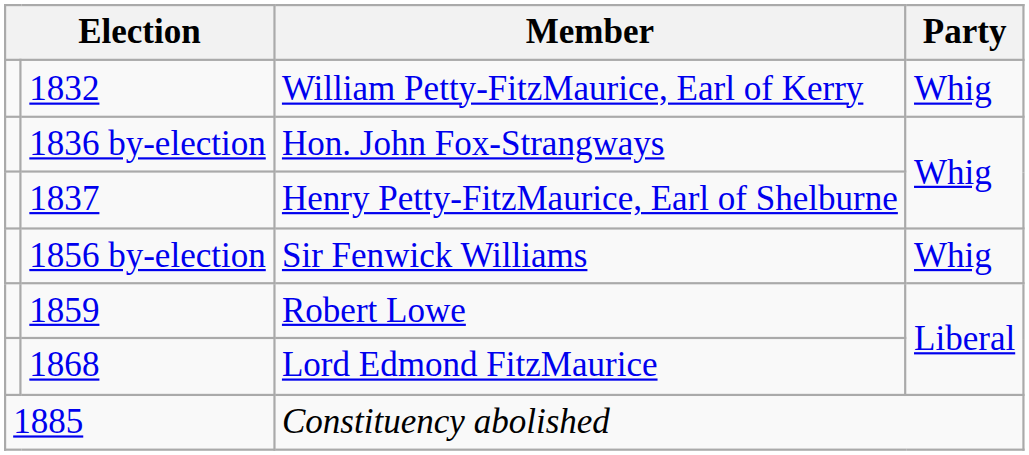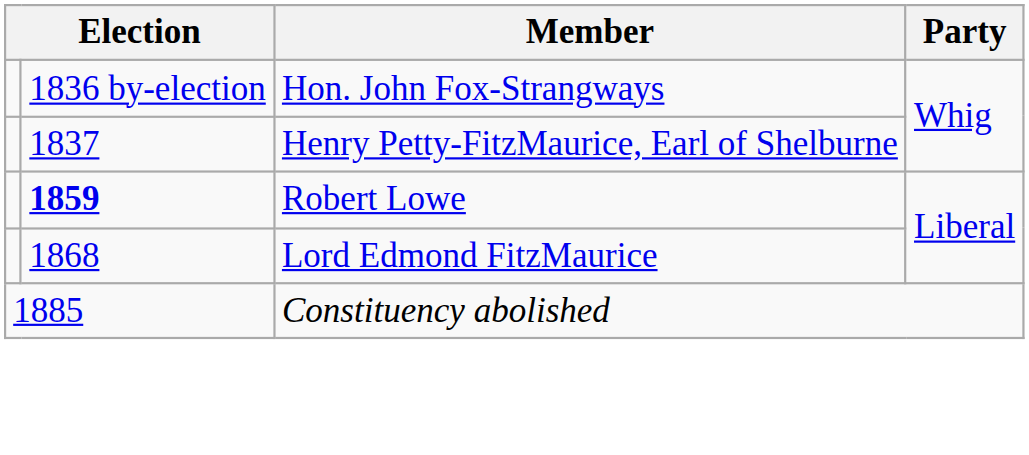- row: (573, 87)
- row: (435, 254)
(64, 310) normal -> (64, 198) bold
